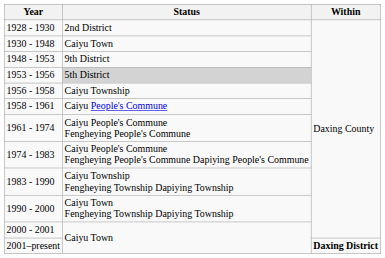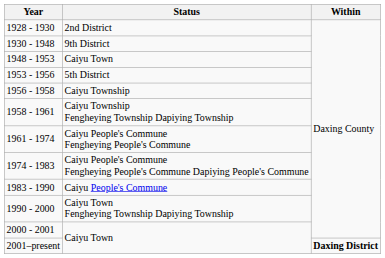(89, 43) Caiyu Town -> (87, 43) 9th District
(87, 59) 9th District -> (89, 59) Caiyu Town
(87, 75) lightgrey background -> (87, 75) no background
(116, 106) Caiyu People's Commune -> (149, 112) Caiyu Township Fengheying Township Dapiying Township
(149, 181) Caiyu Township Fengheying Township Dapiying Township -> (116, 187) Caiyu People's Commune
